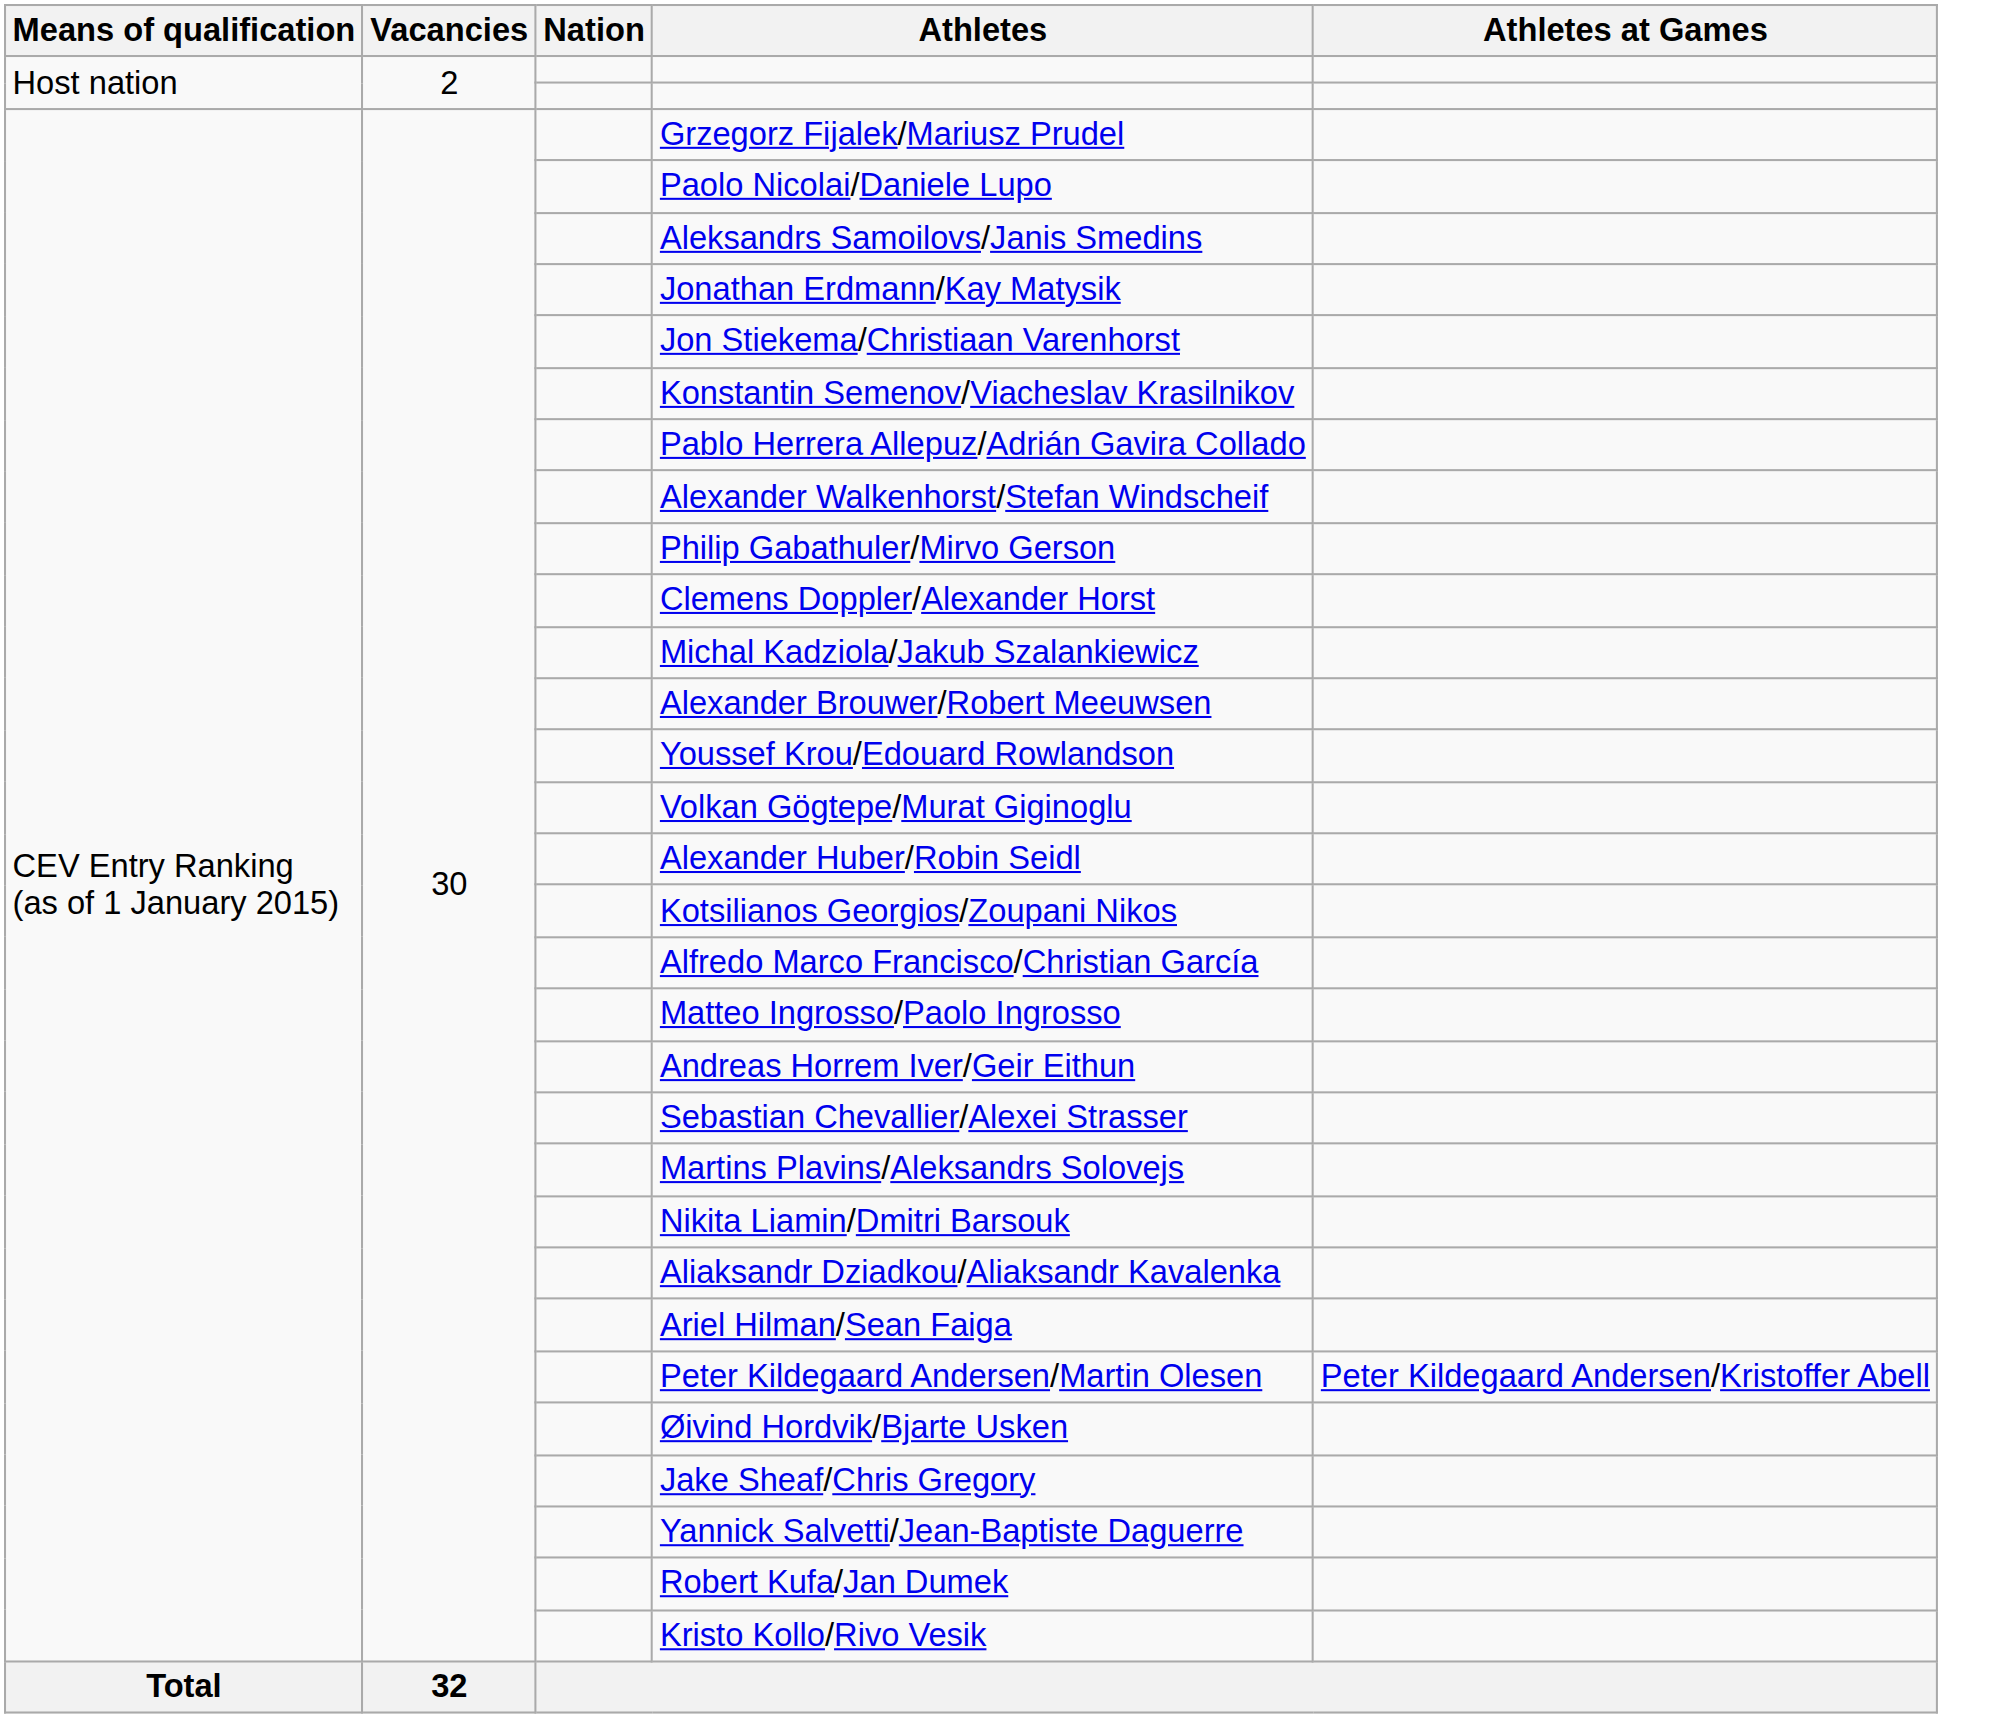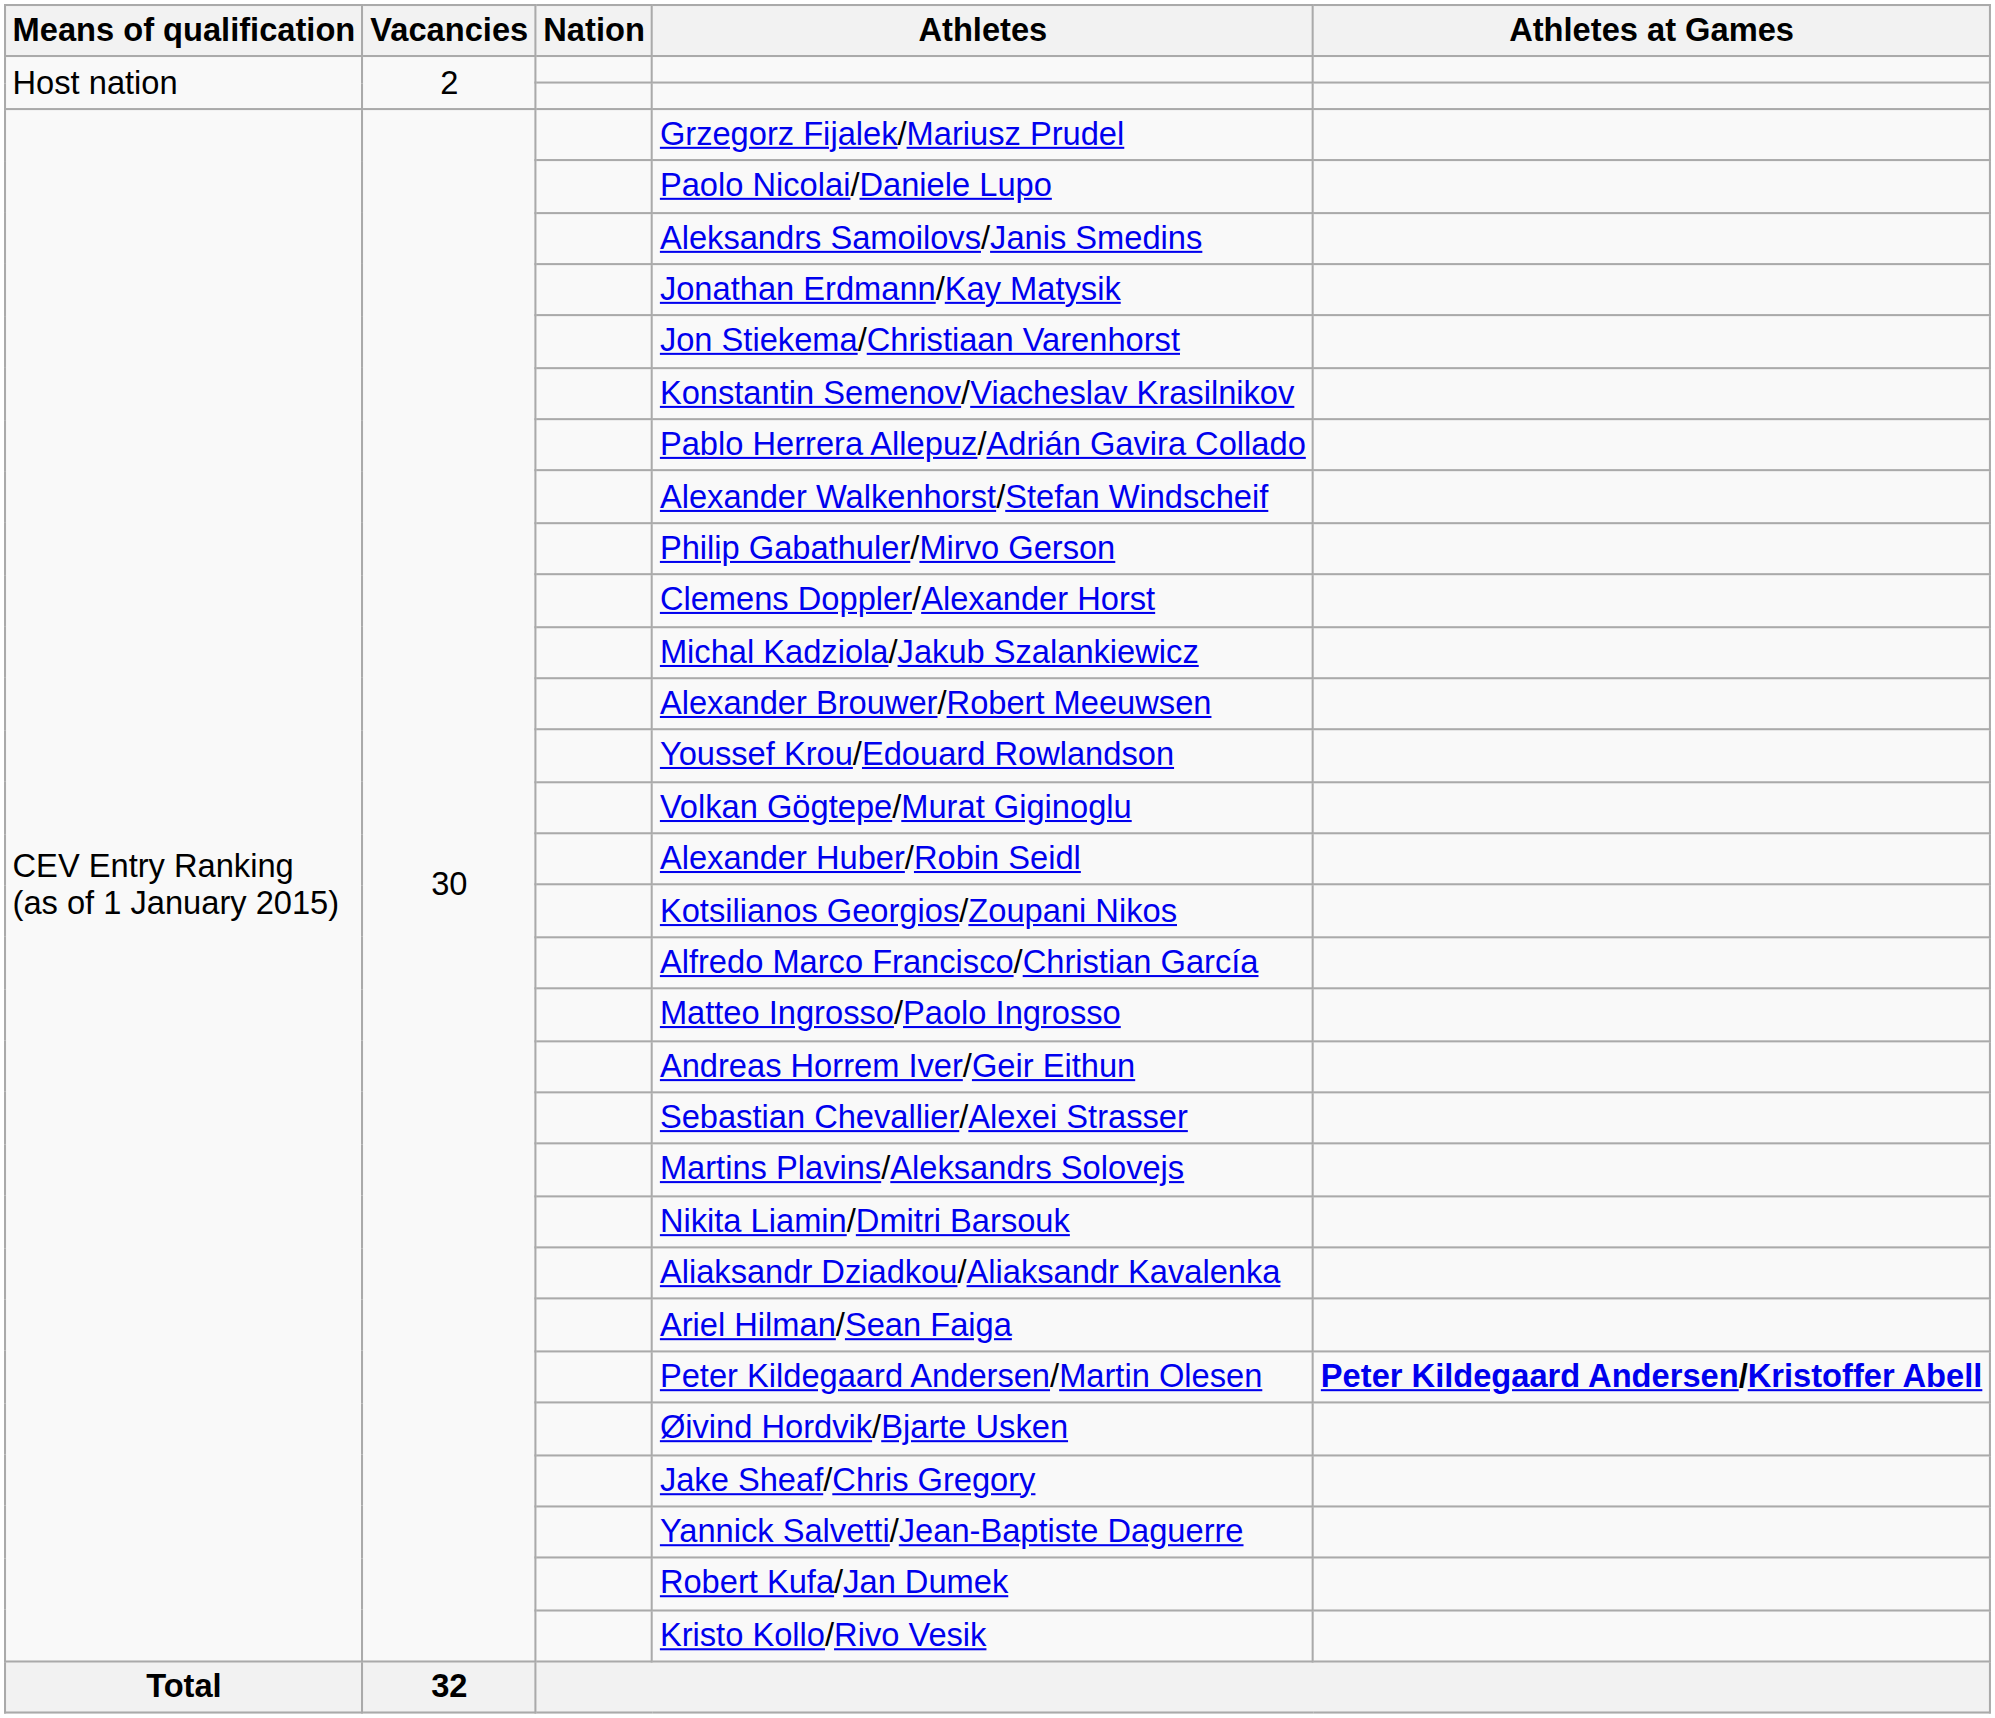(1625, 1376) normal -> (1652, 1376) bold
